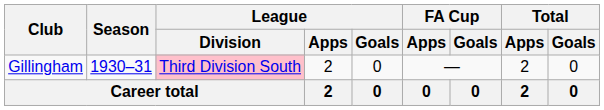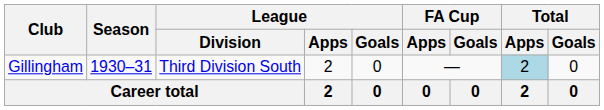(230, 67) pink background -> (230, 67) no background
(525, 67) no background -> (525, 67) lightblue background
